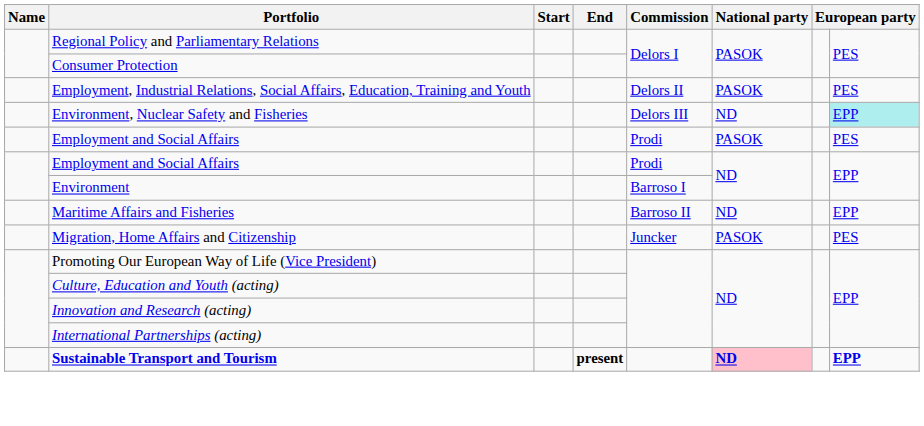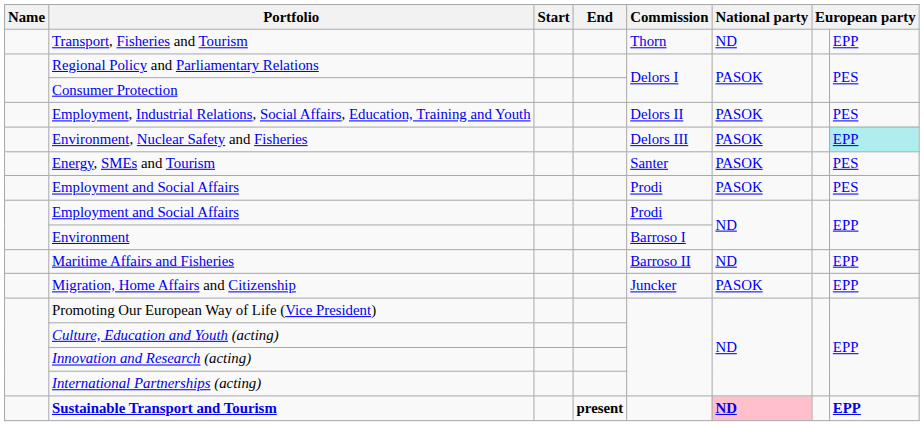+ row: (150, 41)
(726, 114) ND -> (739, 139) PASOK
+ row: (133, 163)
(846, 237) PES -> (846, 286) EPP
